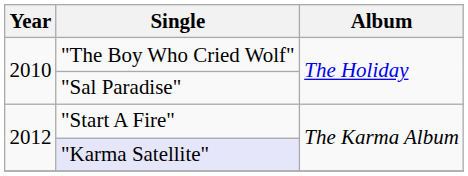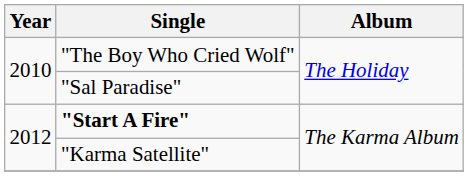(118, 120) normal -> (125, 120) bold
(135, 154) lavender background -> (135, 154) no background
